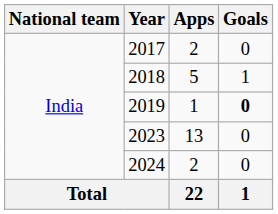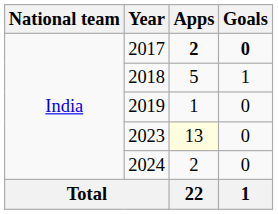(194, 48) normal -> (194, 48) bold
(245, 48) normal -> (245, 48) bold
(245, 106) bold -> (245, 106) normal
(194, 135) no background -> (194, 135) lightyellow background
